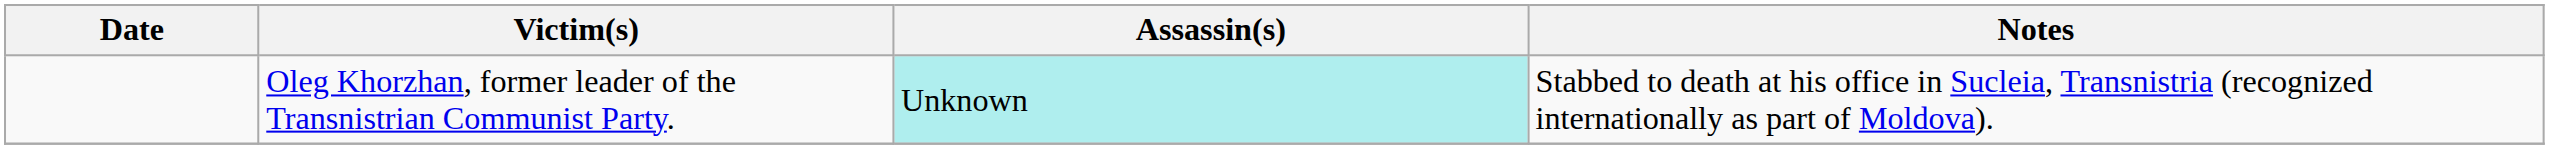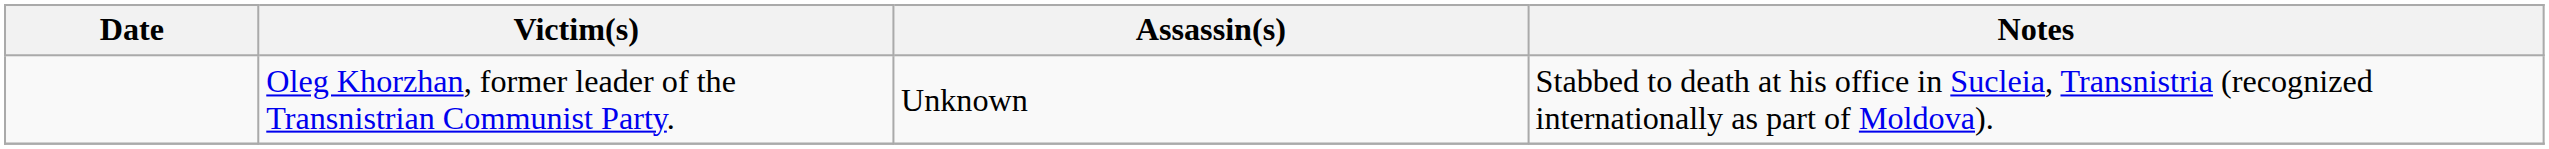(964, 99) paleturquoise background -> (964, 99) no background
